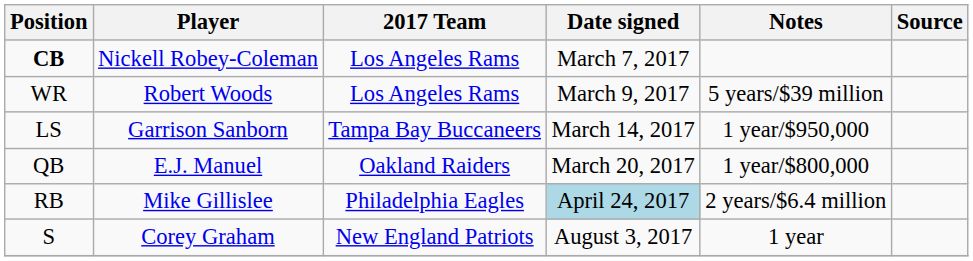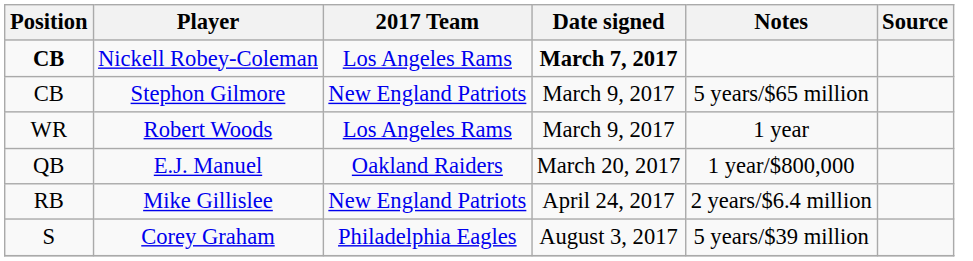(623, 58) normal -> (608, 58) bold
+ row: (208, 93)
(796, 93) 5 years/$39 million -> (781, 129) 1 year
- row: (208, 129)
(435, 201) Philadelphia Eagles -> (427, 201) New England Patriots
(623, 201) lightblue background -> (608, 201) no background
(435, 237) New England Patriots -> (427, 237) Philadelphia Eagles
(796, 237) 1 year -> (781, 237) 5 years/$39 million
